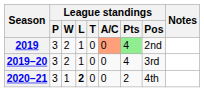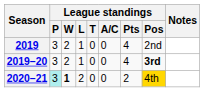(104, 45) lightsalmon background -> (104, 45) no background
(126, 45) lightgreen background -> (126, 45) no background
(152, 62) normal -> (152, 62) bold
(55, 78) no background -> (55, 78) paleturquoise background
(67, 78) normal -> (67, 78) bold
(81, 78) bold -> (81, 78) normal
(152, 78) no background -> (152, 78) gold background
